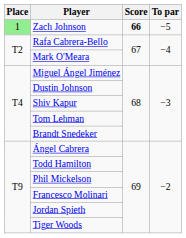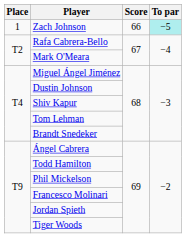(17, 27) lightgreen background -> (17, 27) no background
(136, 27) bold -> (136, 27) normal
(165, 27) no background -> (165, 27) paleturquoise background
